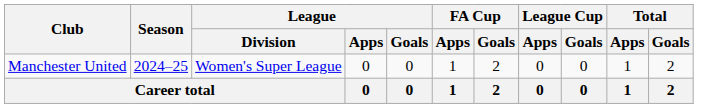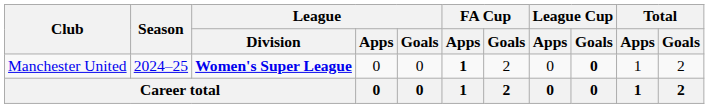(268, 66) normal -> (274, 66) bold
(453, 66) normal -> (463, 66) bold
(584, 66) normal -> (594, 66) bold
